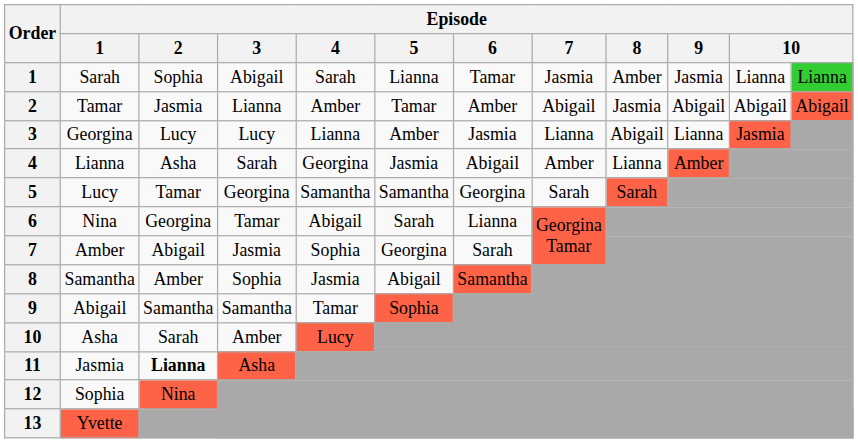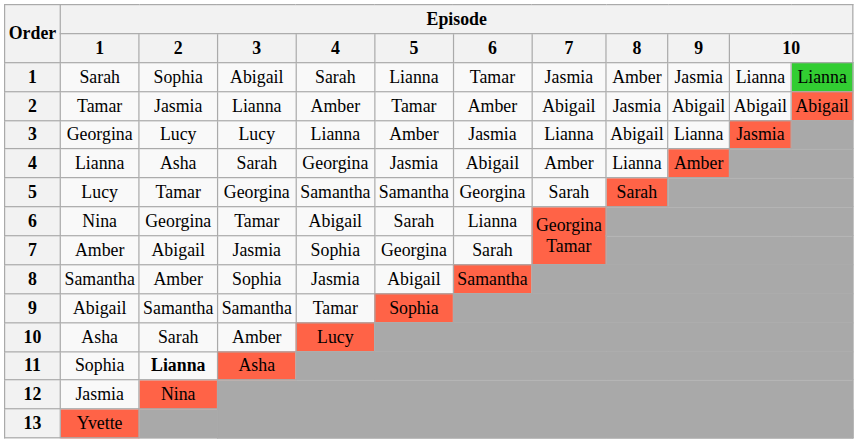(100, 365) Jasmia -> (100, 365) Sophia
(100, 394) Sophia -> (100, 394) Jasmia
